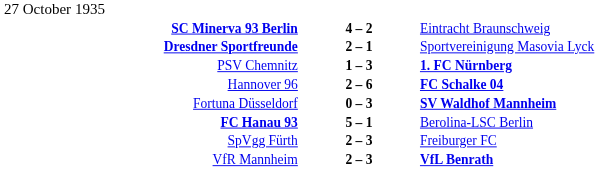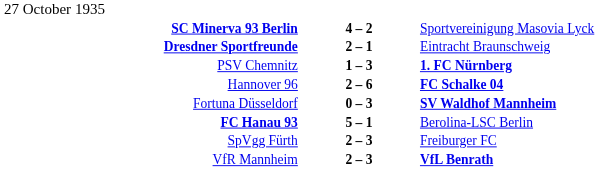(485, 28) Eintracht Braunschweig -> (507, 28) Sportvereinigung Masovia Lyck
(507, 47) Sportvereinigung Masovia Lyck -> (485, 47) Eintracht Braunschweig
